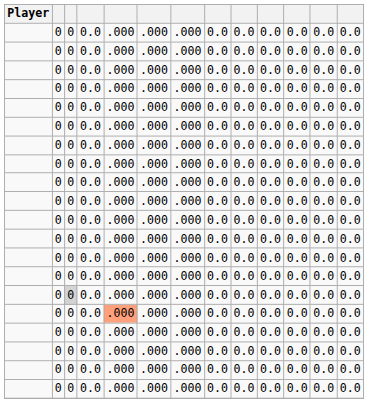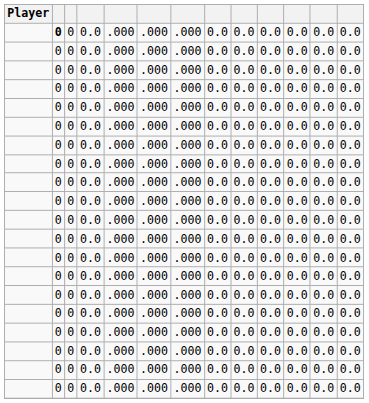(58, 33) normal -> (58, 33) bold
(71, 295) lightgrey background -> (71, 295) no background
(120, 314) lightsalmon background -> (120, 314) no background
